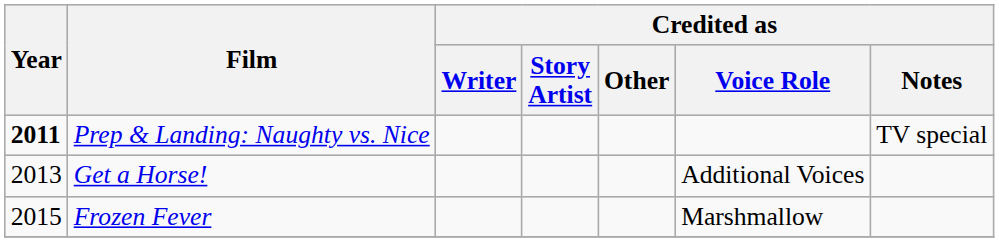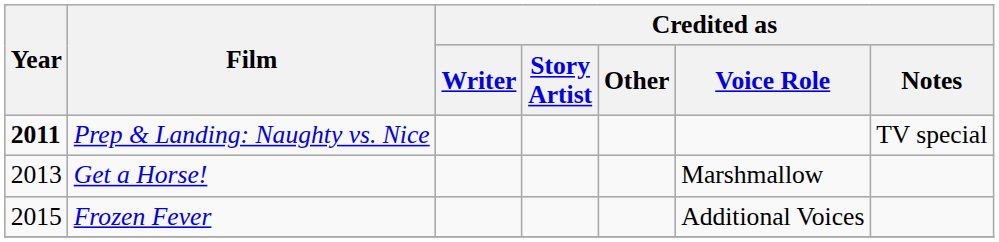(773, 175) Additional Voices -> (752, 175) Marshmallow
(752, 216) Marshmallow -> (773, 216) Additional Voices
